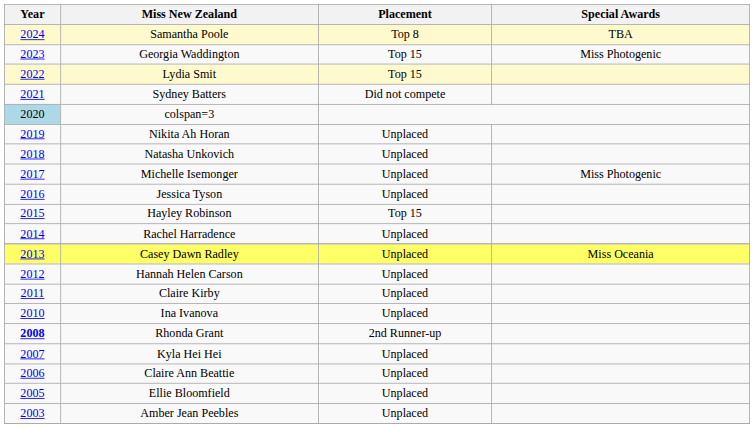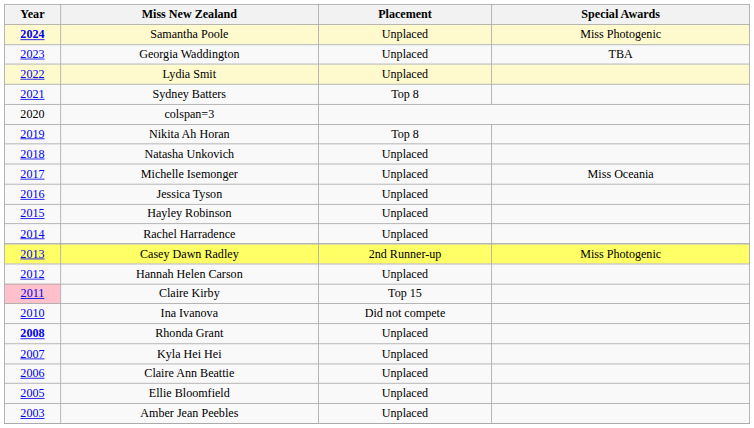(32, 34) normal -> (32, 34) bold
(405, 34) Top 8 -> (405, 34) Unplaced
(621, 34) TBA -> (621, 34) Miss Photogenic
(405, 54) Top 15 -> (405, 54) Unplaced
(621, 54) Miss Photogenic -> (621, 54) TBA
(405, 74) Top 15 -> (405, 74) Unplaced
(405, 94) Did not compete -> (405, 94) Top 8
(32, 114) lightblue background -> (32, 114) no background
(405, 134) Unplaced -> (405, 134) Top 8
(621, 174) Miss Photogenic -> (621, 174) Miss Oceania
(405, 214) Top 15 -> (405, 214) Unplaced
(405, 254) Unplaced -> (405, 254) 2nd Runner-up
(621, 254) Miss Oceania -> (621, 254) Miss Photogenic
(32, 294) no background -> (32, 294) pink background
(405, 294) Unplaced -> (405, 294) Top 15
(405, 314) Unplaced -> (405, 314) Did not compete
(405, 334) 2nd Runner-up -> (405, 334) Unplaced
